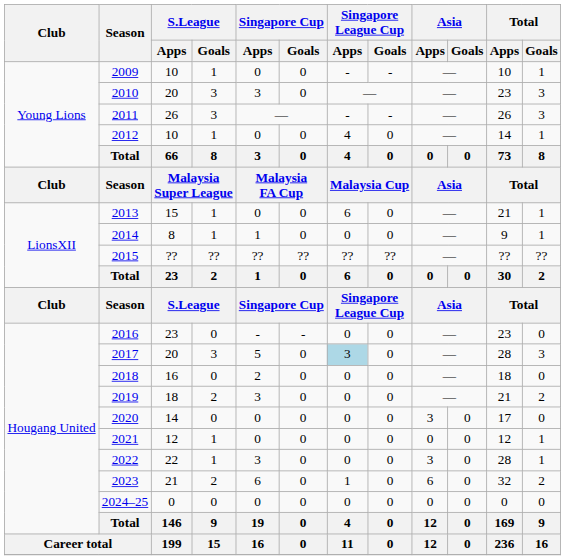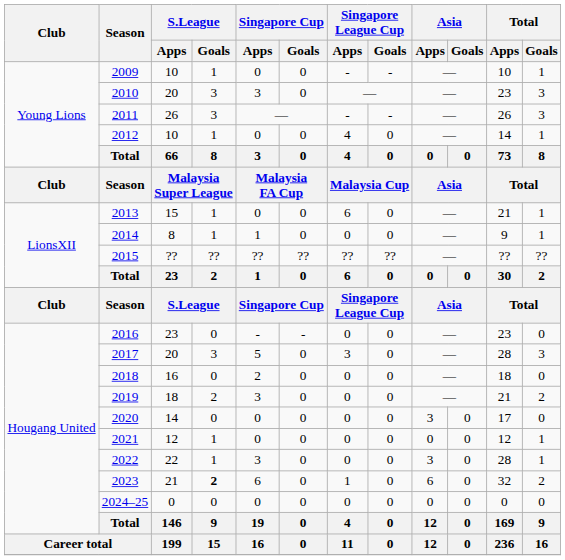(347, 354) lightblue background -> (347, 354) no background
(214, 481) normal -> (214, 481) bold
